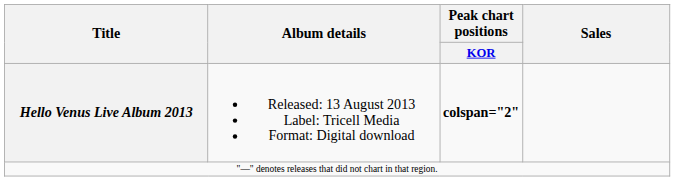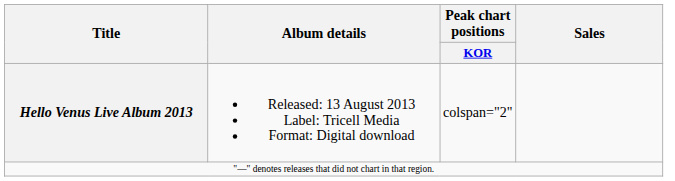(481, 112) bold -> (478, 112) normal
